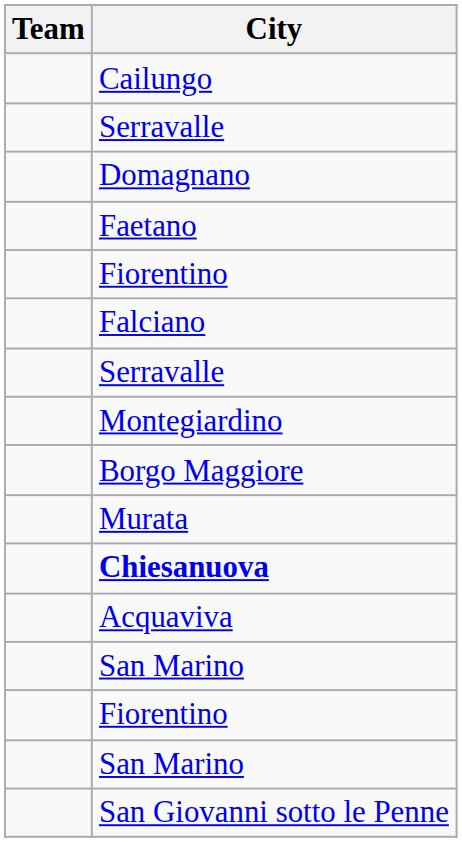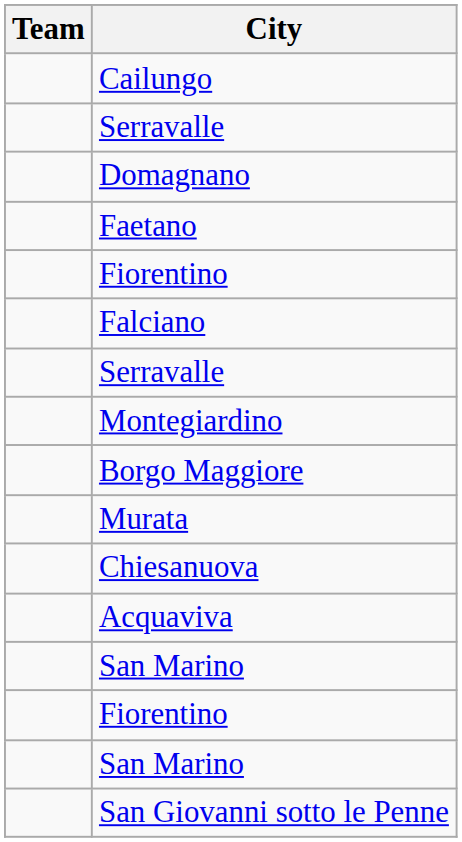(184, 567) bold -> (179, 567) normal
